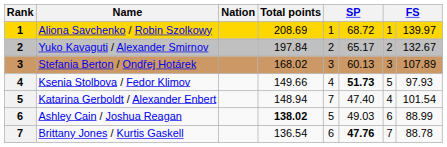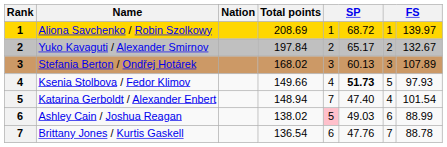(291, 116) bold -> (291, 116) normal
(331, 116) no background -> (331, 116) pink background
(361, 133) bold -> (361, 133) normal
